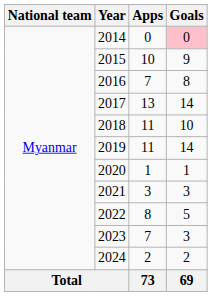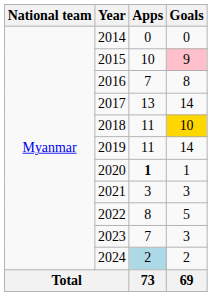(187, 37) pink background -> (187, 37) no background
(187, 59) no background -> (187, 59) pink background
(187, 125) no background -> (187, 125) gold background
(148, 170) normal -> (148, 170) bold
(148, 258) no background -> (148, 258) lightblue background
